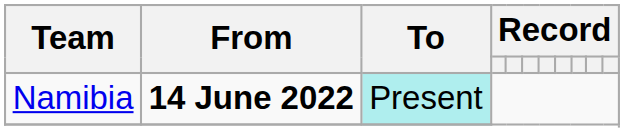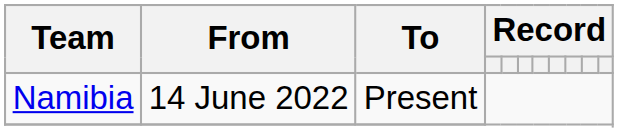(251, 98) bold -> (249, 98) normal
(426, 98) paleturquoise background -> (420, 98) no background
